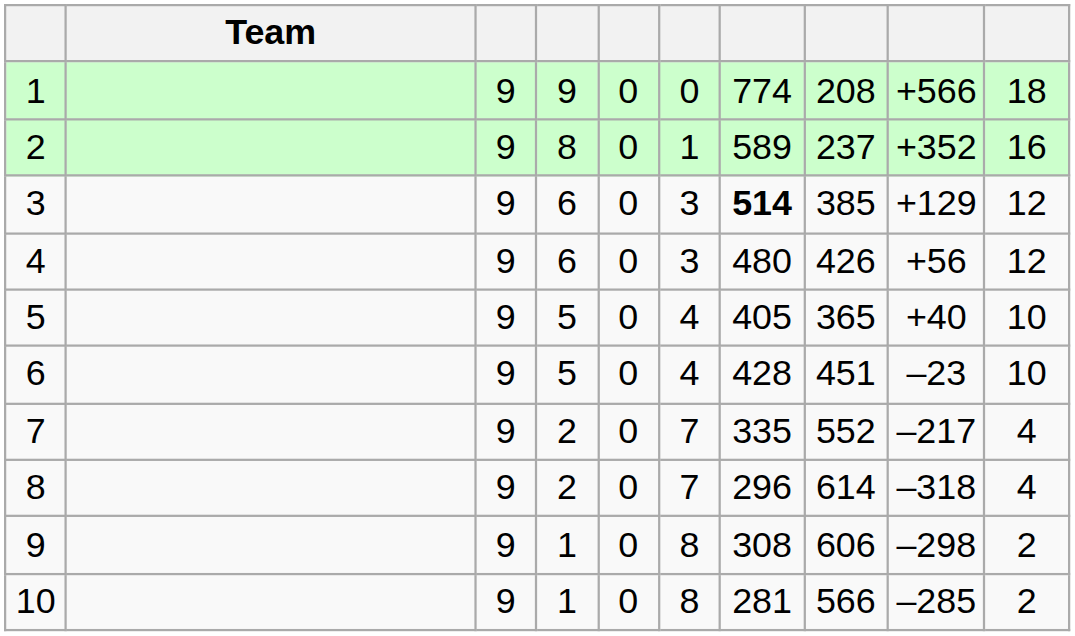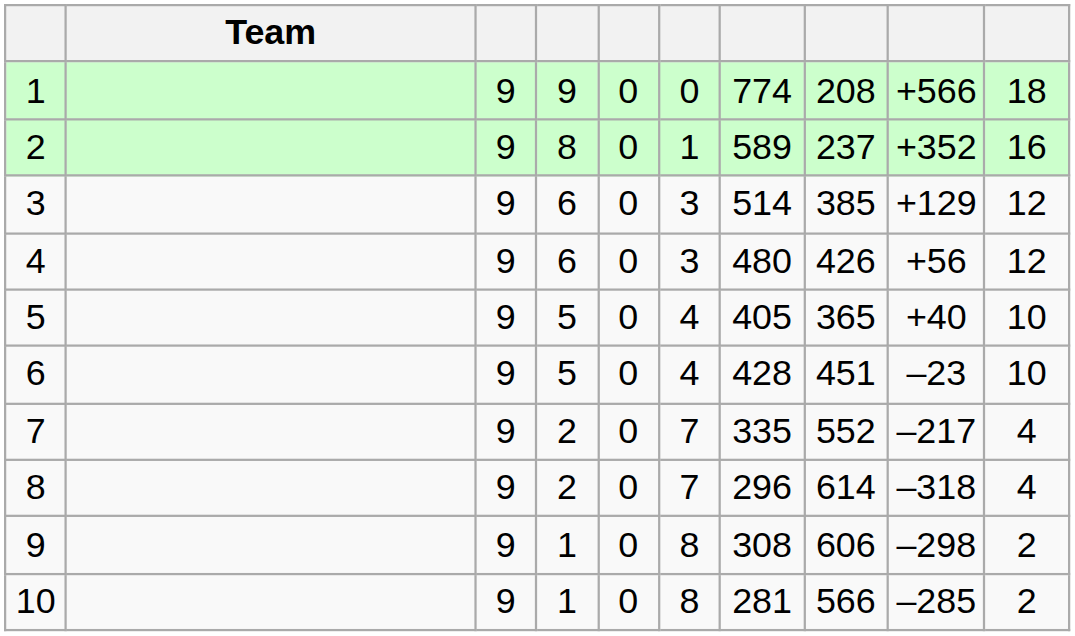(762, 203) bold -> (762, 203) normal
